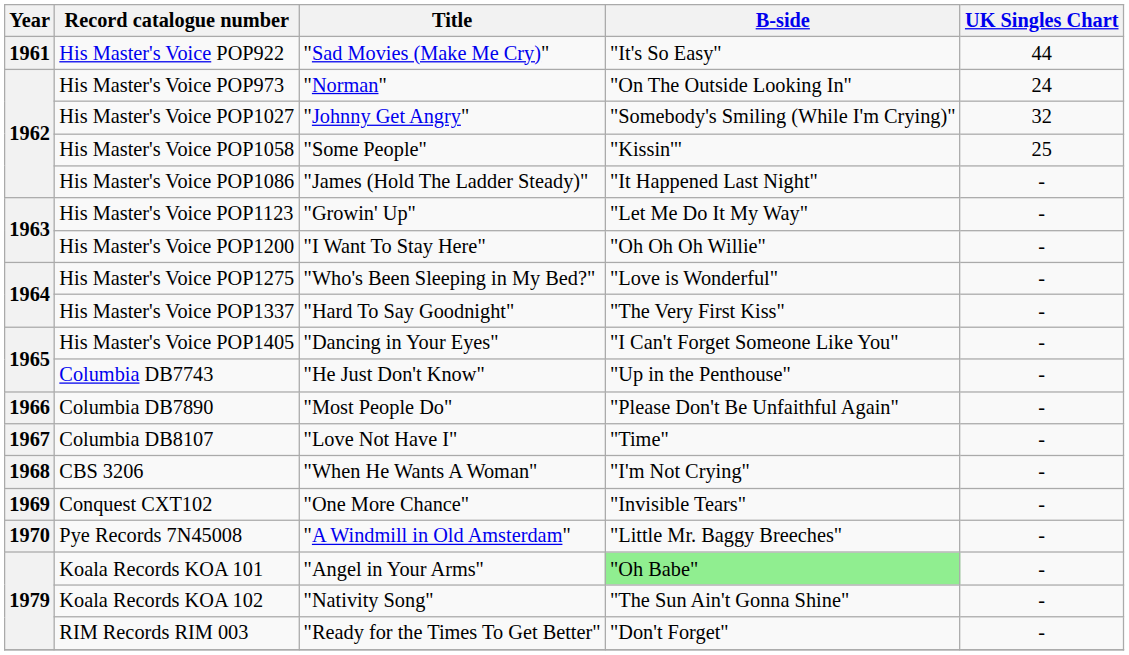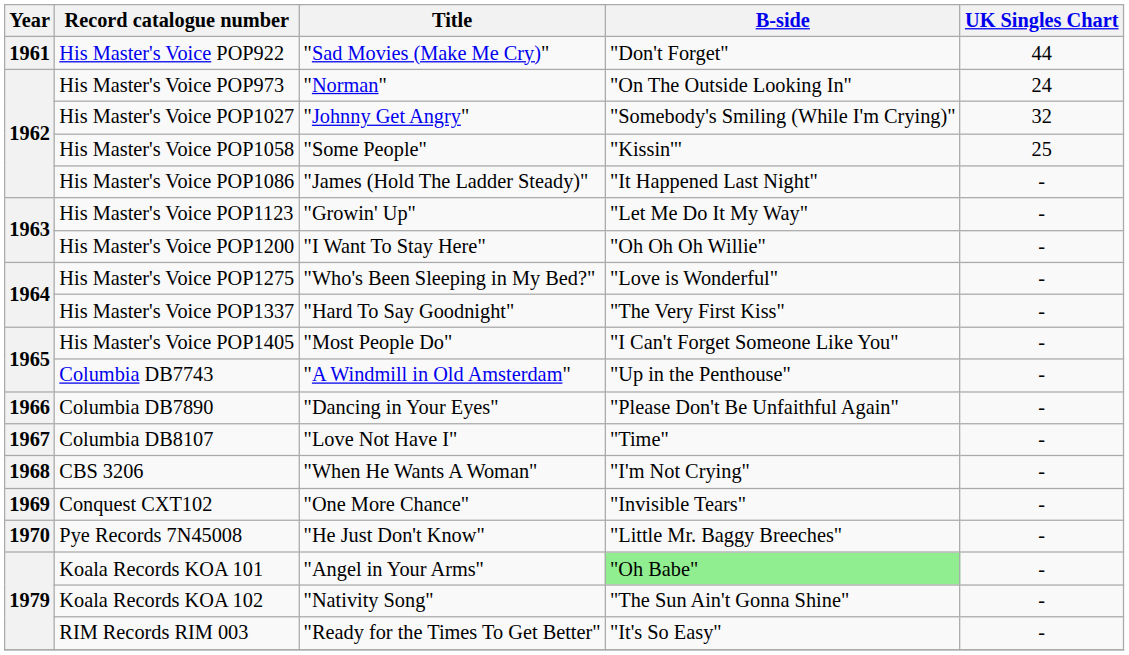(666, 52) "It's So Easy" -> (669, 52) "Don't Forget"
(401, 342) "Dancing in Your Eyes" -> (378, 342) "Most People Do"
(394, 375) "He Just Don't Know" -> (437, 375) "A Windmill in Old Amsterdam"
(378, 407) "Most People Do" -> (401, 407) "Dancing in Your Eyes"
(437, 536) "A Windmill in Old Amsterdam" -> (394, 536) "He Just Don't Know"
(669, 632) "Don't Forget" -> (666, 632) "It's So Easy"
